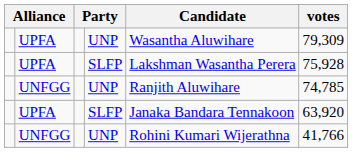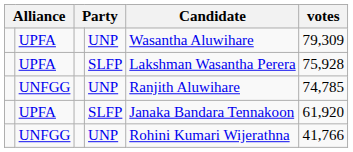(323, 111) 63,920 -> (323, 111) 61,920
